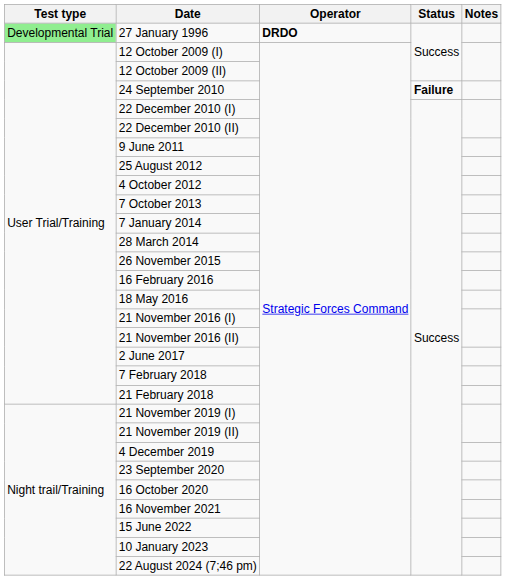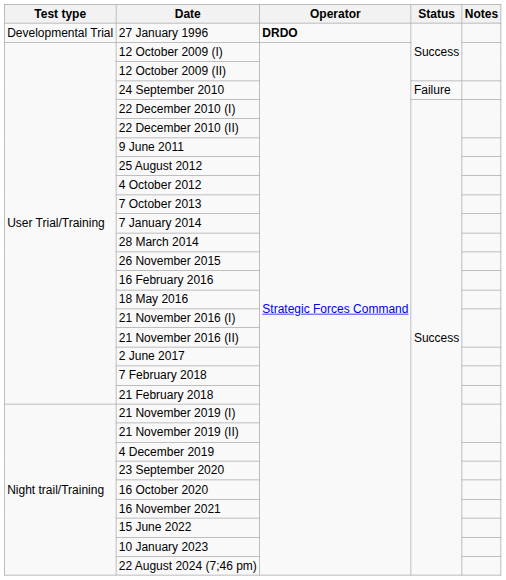(60, 33) lightgreen background -> (60, 33) no background
(434, 90) bold -> (432, 90) normal
